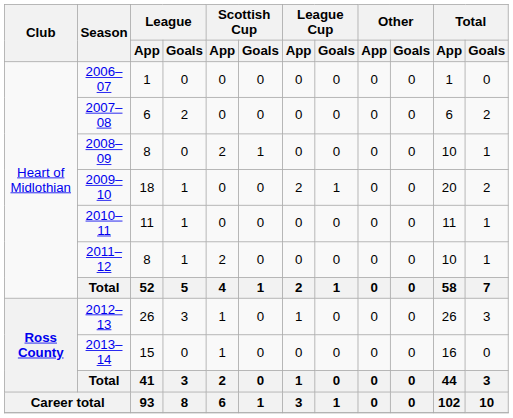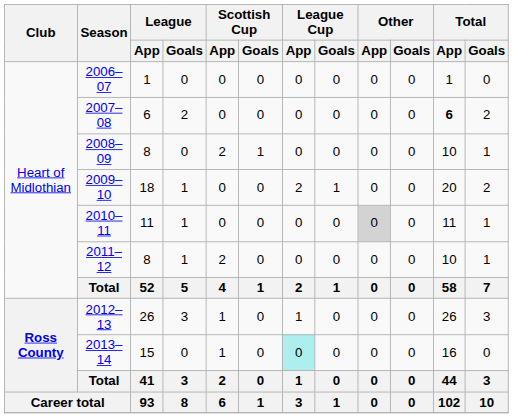(449, 115) normal -> (449, 115) bold
(374, 223) no background -> (374, 223) lightgrey background
(299, 352) no background -> (299, 352) paleturquoise background
